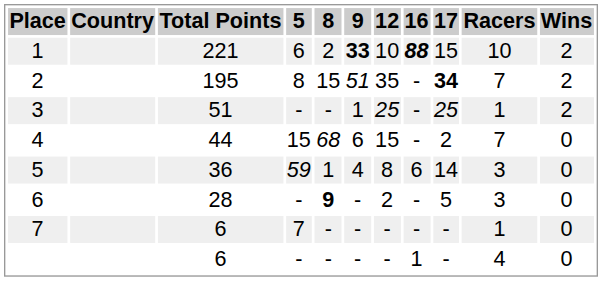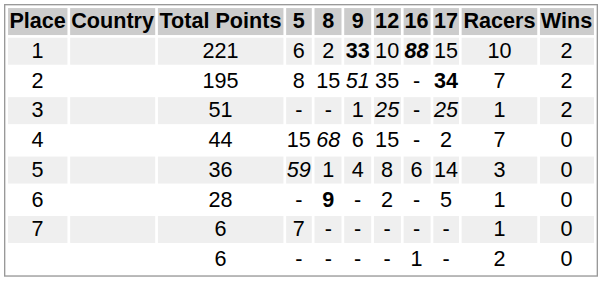(499, 199) 3 -> (499, 199) 1
(499, 258) 4 -> (499, 258) 2
